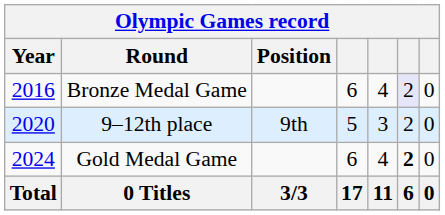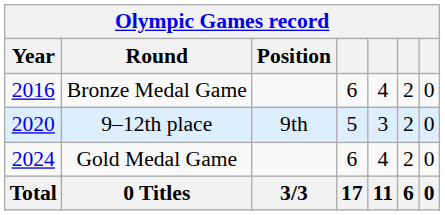(408, 90) lavender background -> (408, 90) no background
(408, 158) bold -> (408, 158) normal
